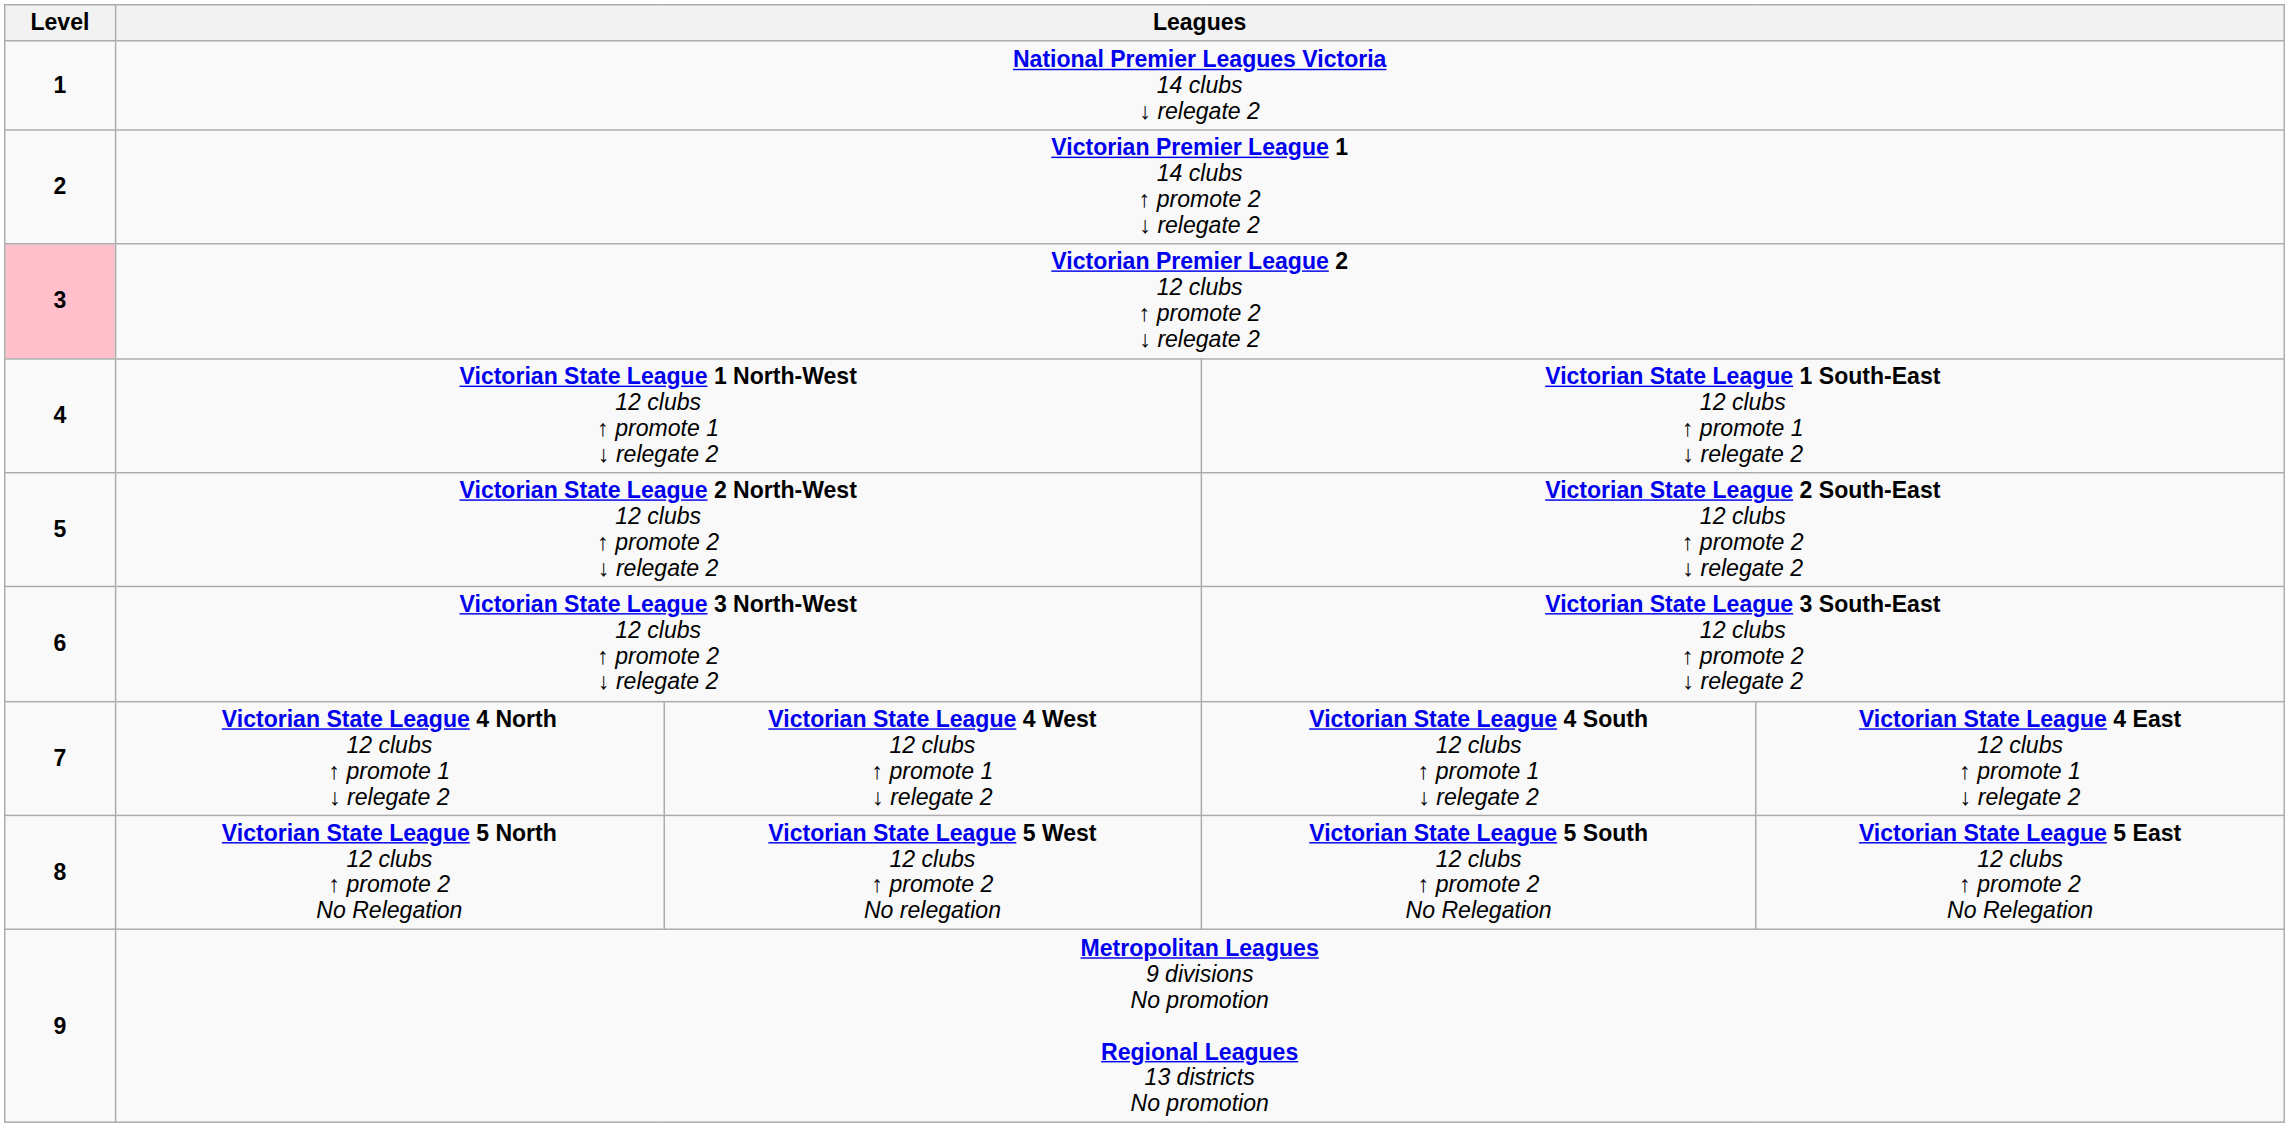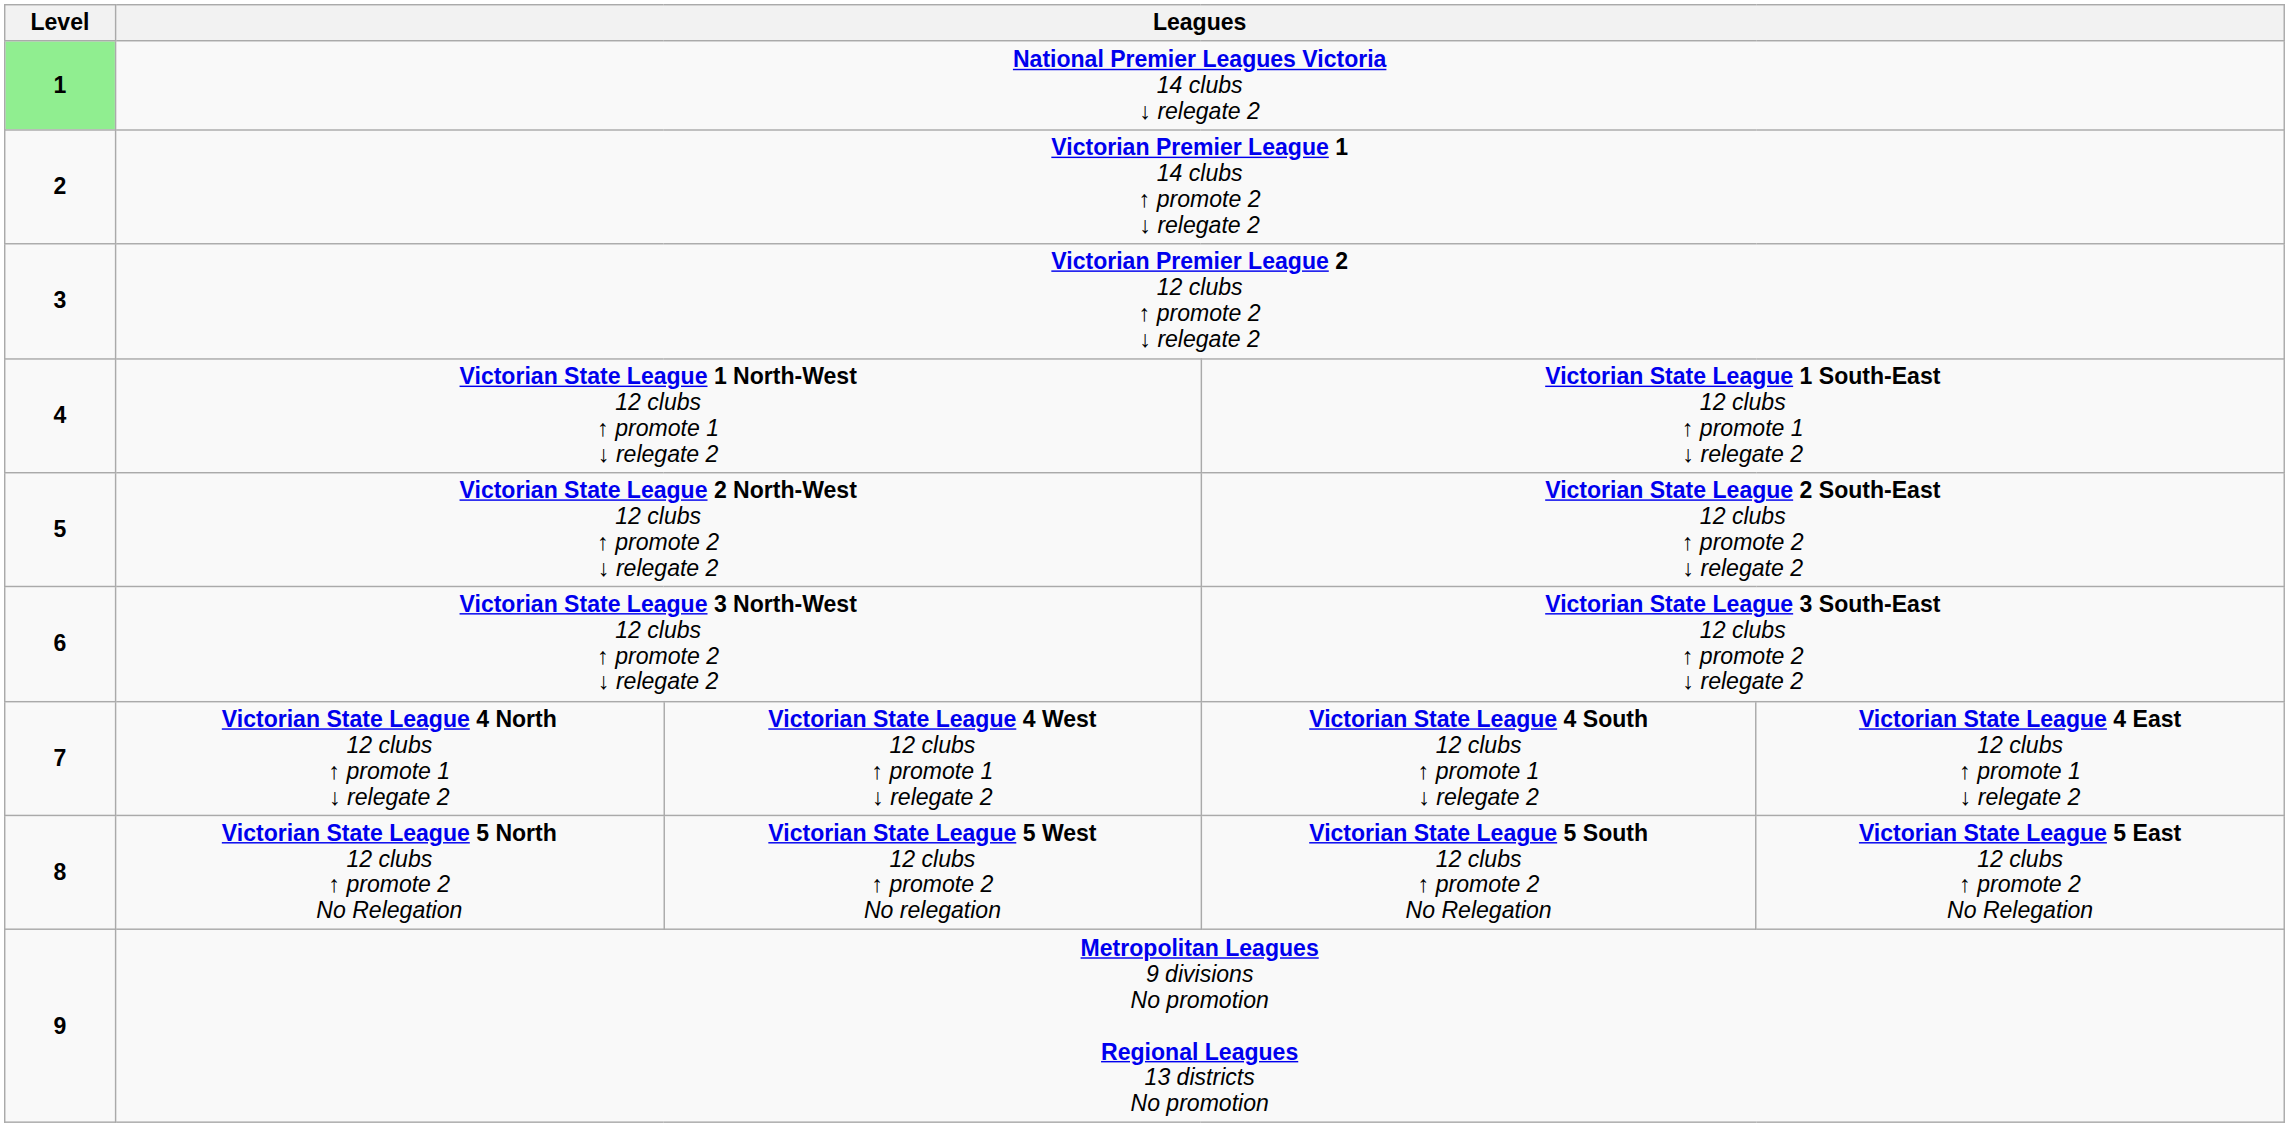(60, 85) no background -> (60, 85) lightgreen background
(60, 300) pink background -> (60, 300) no background
